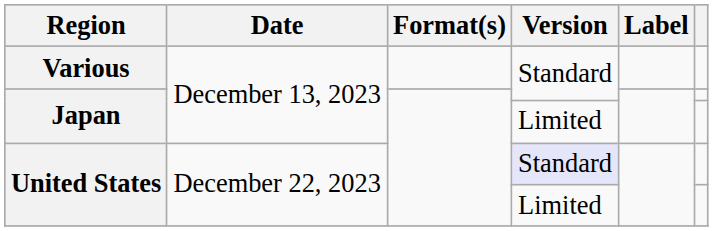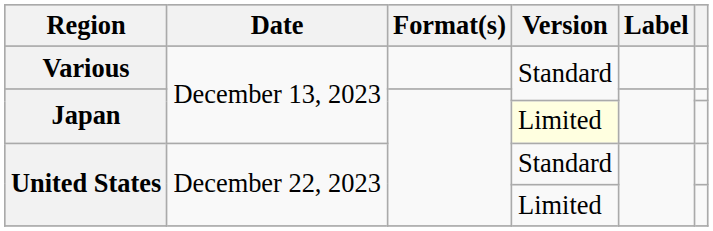(560, 121) no background -> (560, 121) lightyellow background
(565, 163) lavender background -> (565, 163) no background
